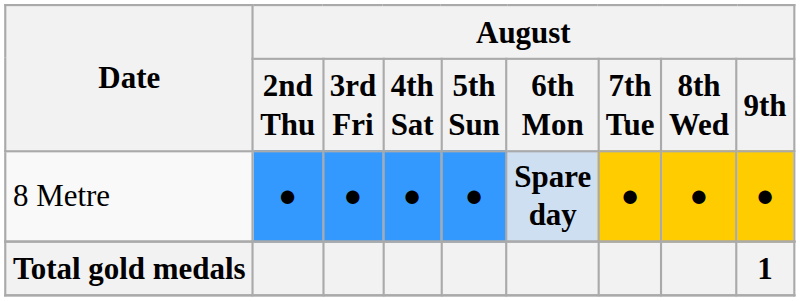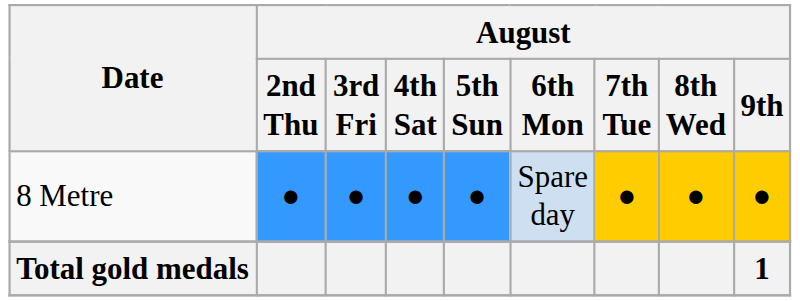(553, 196) bold -> (553, 196) normal
